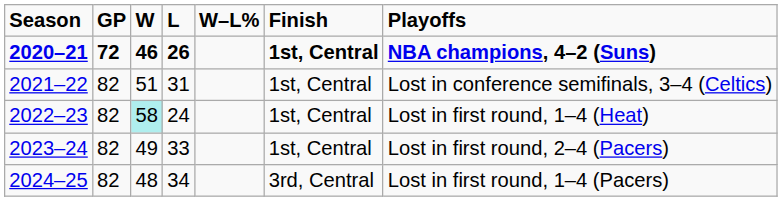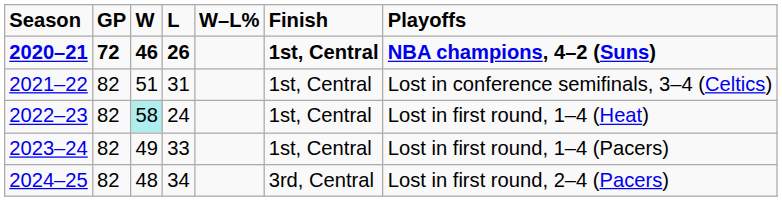(528, 148) Lost in first round, 2–4 (Pacers) -> (528, 148) Lost in first round, 1–4 (Pacers)
(528, 180) Lost in first round, 1–4 (Pacers) -> (528, 180) Lost in first round, 2–4 (Pacers)
